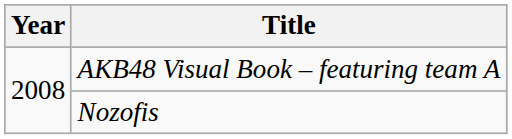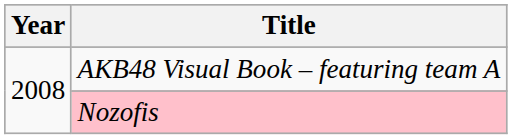(118, 111) no background -> (118, 111) pink background
